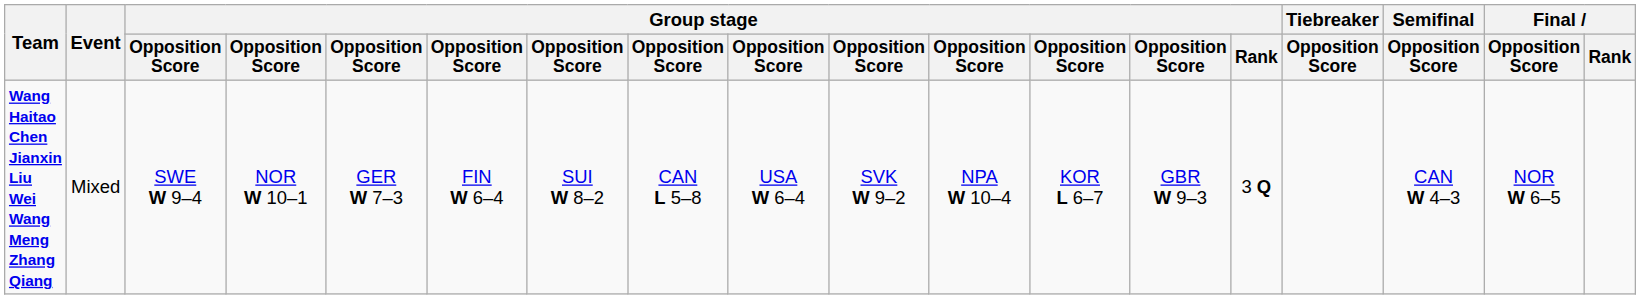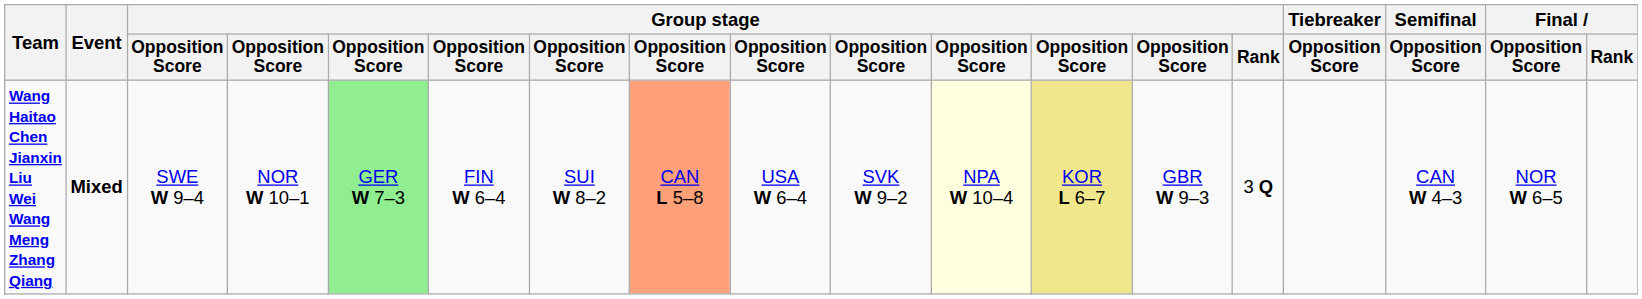(96, 188) normal -> (97, 188) bold
(376, 188) no background -> (378, 188) lightgreen background
(678, 188) no background -> (680, 188) lightsalmon background
(979, 188) no background -> (981, 188) lightyellow background
(1080, 188) no background -> (1082, 188) khaki background
